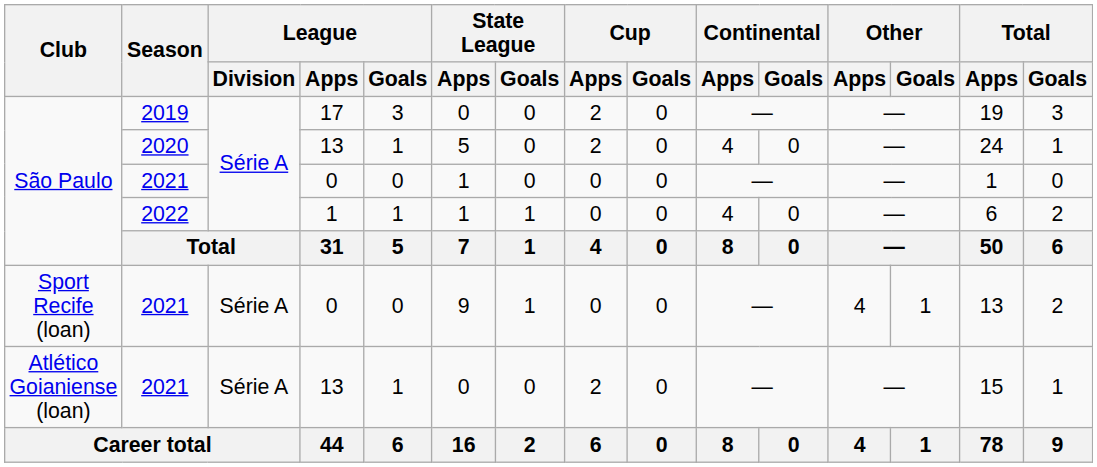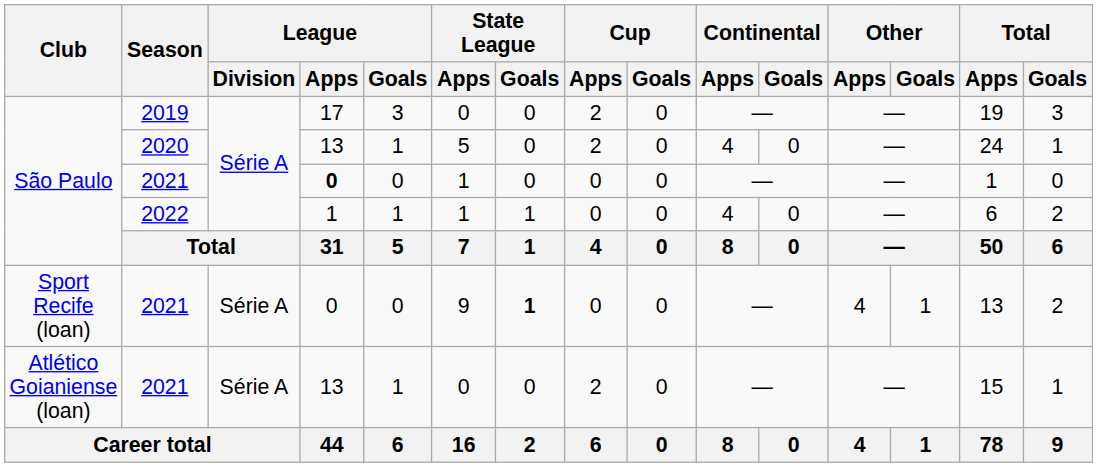(332, 180) normal -> (332, 180) bold
(530, 305) normal -> (530, 305) bold
